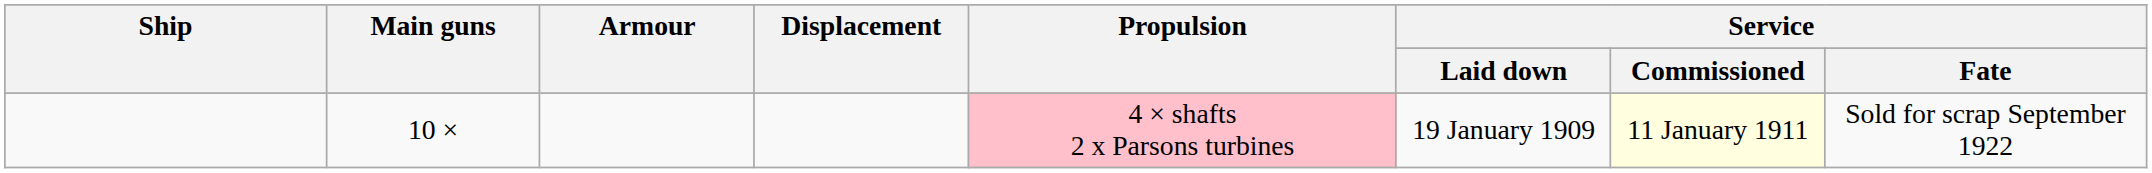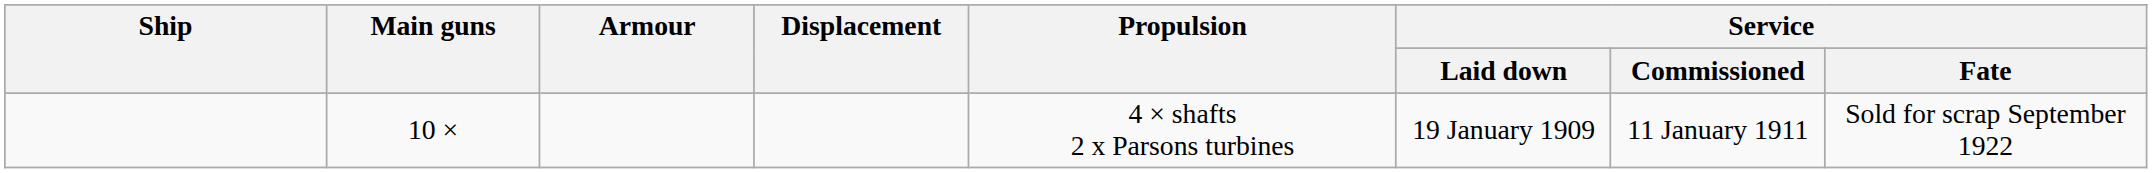(1182, 129) pink background -> (1182, 129) no background
(1718, 129) lightyellow background -> (1718, 129) no background
